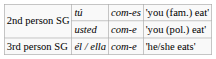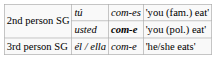(124, 29) normal -> (124, 29) bold
